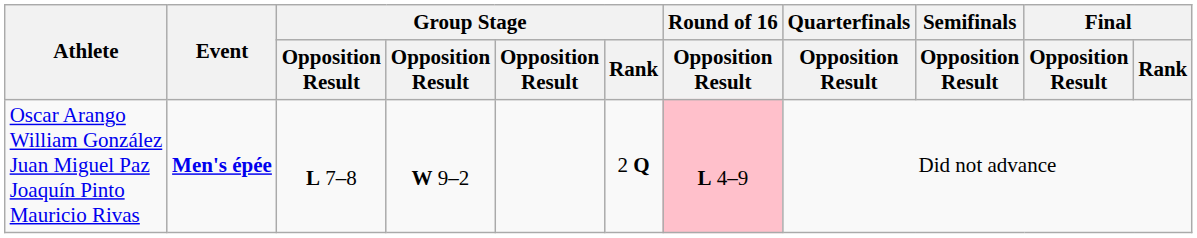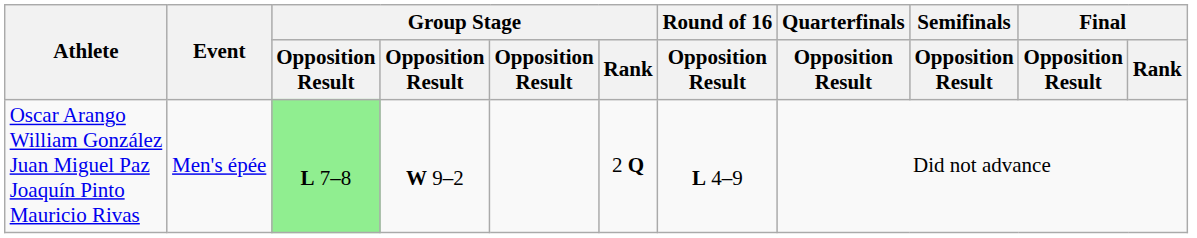(222, 166) bold -> (219, 166) normal
(331, 178) no background -> (326, 178) lightgreen background
(723, 178) pink background -> (717, 178) no background
